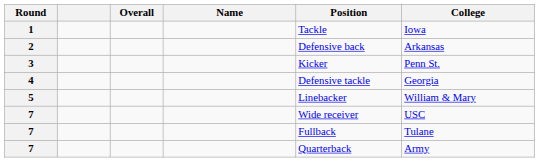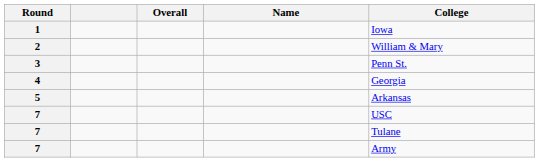- column: (349, 13)
(424, 47) Arkansas -> (407, 47) William & Mary
(440, 98) William & Mary -> (391, 98) Arkansas
